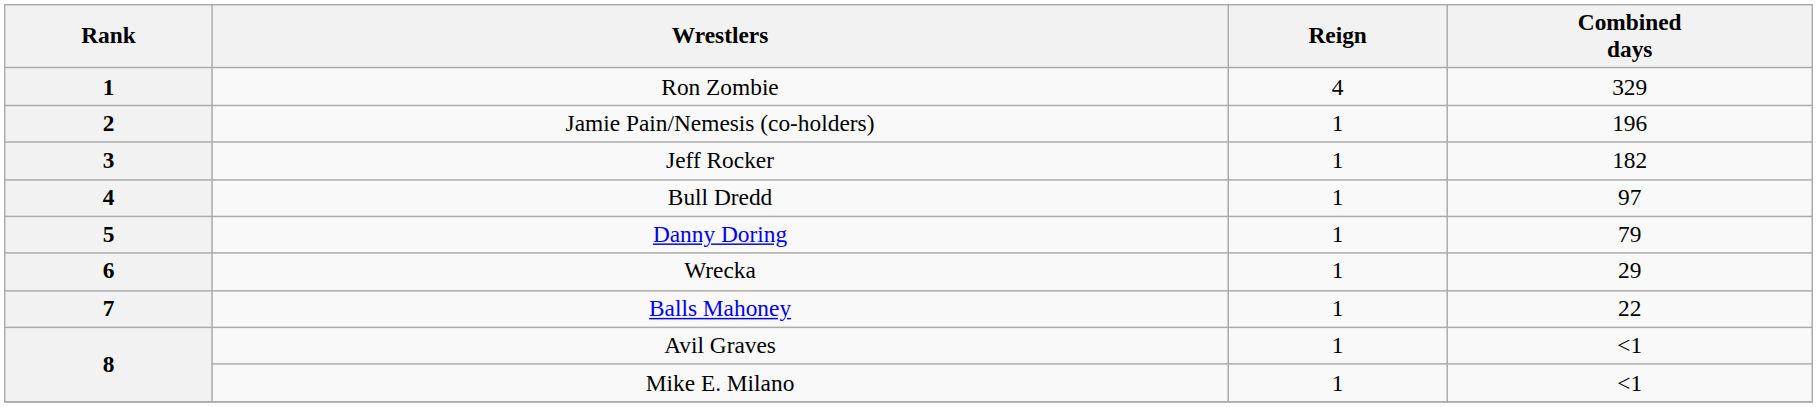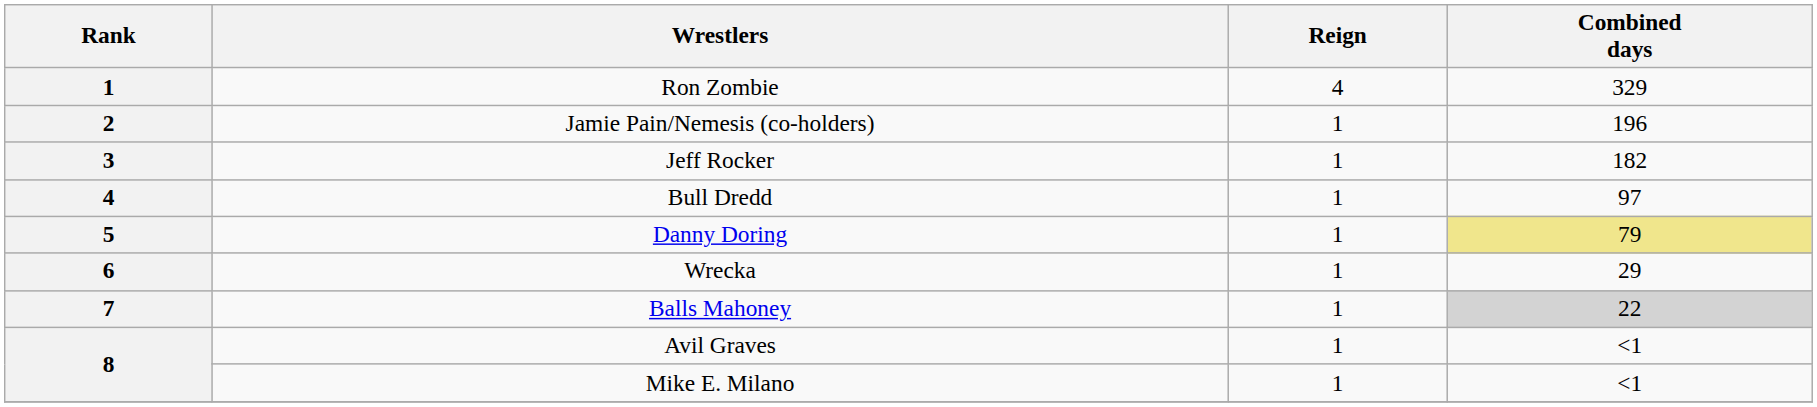(1630, 234) no background -> (1630, 234) khaki background
(1630, 308) no background -> (1630, 308) lightgrey background
